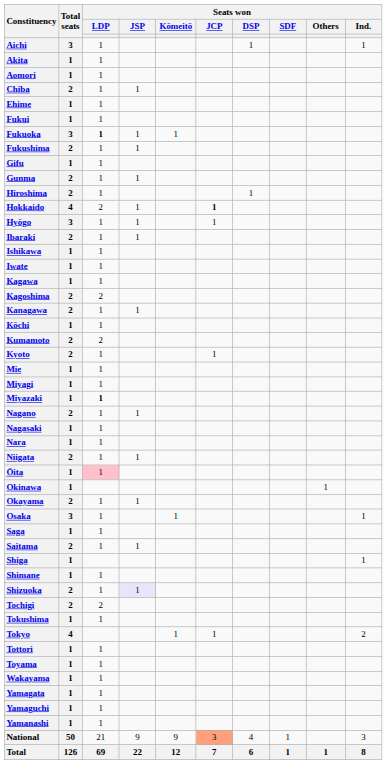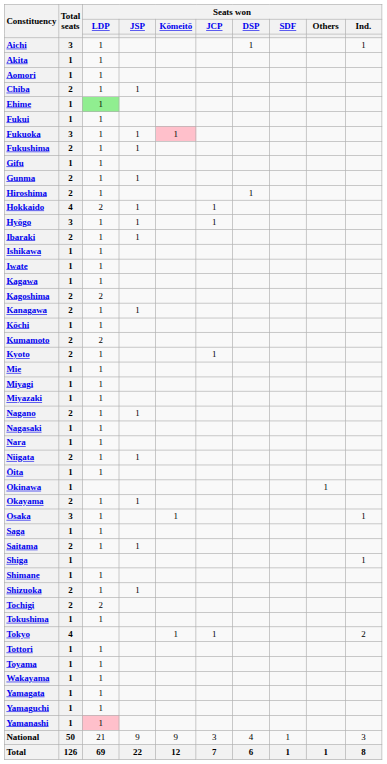(101, 104) no background -> (101, 104) lightgreen background
(101, 134) bold -> (101, 134) normal
(176, 134) no background -> (176, 134) pink background
(214, 207) bold -> (214, 207) normal
(101, 399) bold -> (101, 399) normal
(101, 472) pink background -> (101, 472) no background
(137, 590) lavender background -> (137, 590) no background
(101, 723) no background -> (101, 723) pink background
(214, 737) lightsalmon background -> (214, 737) no background
